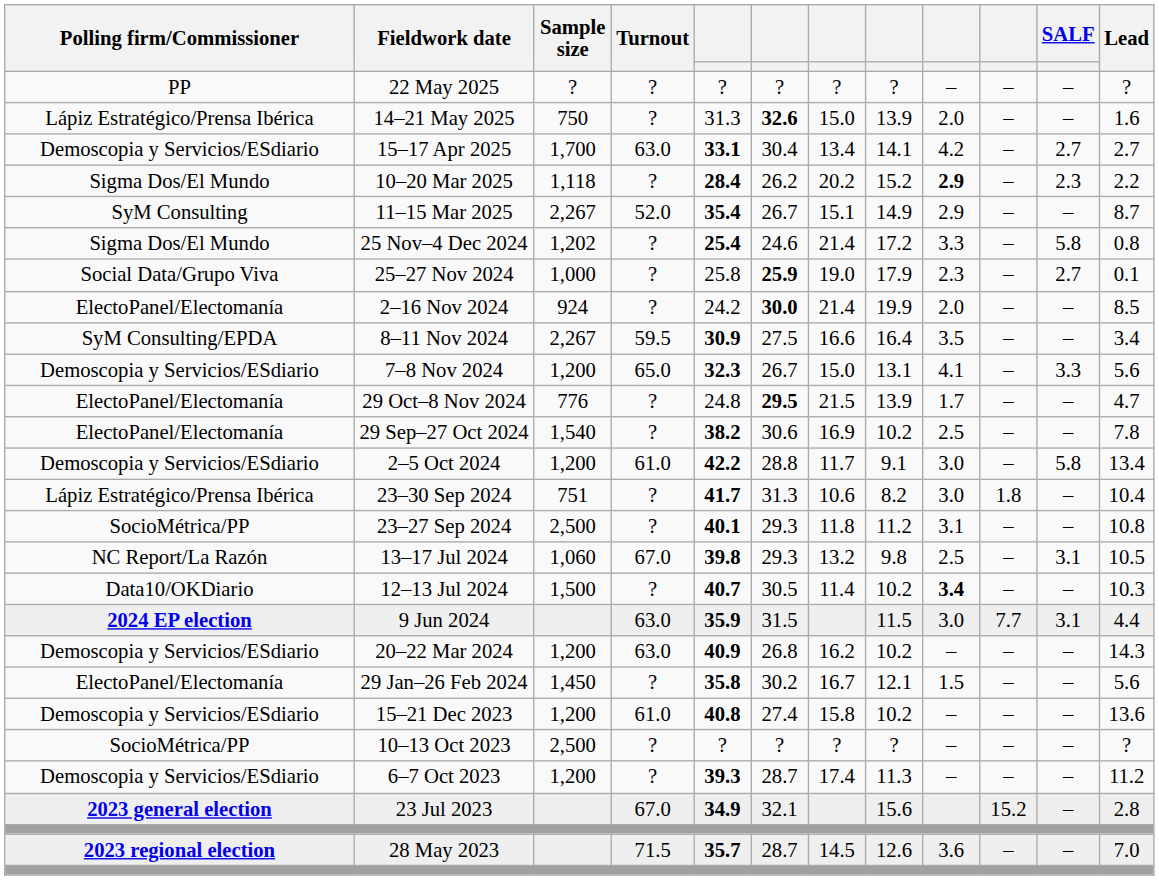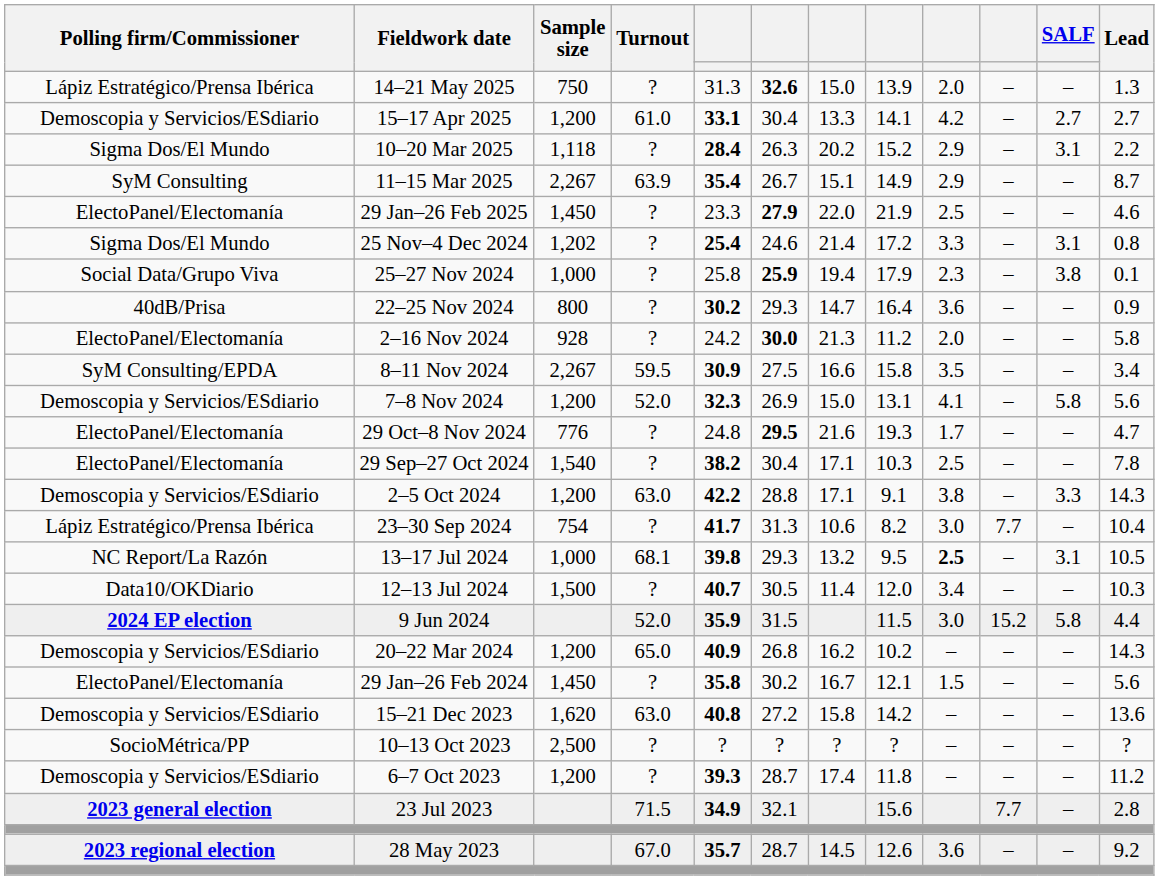- row: (179, 87)
(1127, 118) 1.6 -> (1127, 87) 1.3
(573, 149) 1,700 -> (573, 118) 1,200
(653, 149) 63.0 -> (653, 118) 61.0
(837, 149) 13.4 -> (837, 118) 13.3
(780, 181) 26.2 -> (780, 149) 26.3
(951, 181) bold -> (951, 149) normal
(1068, 181) 2.3 -> (1068, 149) 3.1
(653, 212) 52.0 -> (653, 181) 63.9
+ row: (179, 212)
(1068, 243) 5.8 -> (1068, 243) 3.1
(837, 275) 19.0 -> (837, 275) 19.4
(1068, 275) 2.7 -> (1068, 275) 3.8
+ row: (179, 306)
(573, 306) 924 -> (573, 338) 928
(837, 306) 21.4 -> (837, 338) 21.3
(894, 306) 19.9 -> (894, 338) 11.2
(1127, 306) 8.5 -> (1127, 338) 5.8
(894, 338) 16.4 -> (894, 369) 15.8
(653, 369) 65.0 -> (653, 400) 52.0
(780, 369) 26.7 -> (780, 400) 26.9
(1068, 369) 3.3 -> (1068, 400) 5.8
(837, 400) 21.5 -> (837, 432) 21.6
(894, 400) 13.9 -> (894, 432) 19.3
(780, 432) 30.6 -> (780, 463) 30.4
(837, 432) 16.9 -> (837, 463) 17.1
(894, 432) 10.2 -> (894, 463) 10.3
(653, 463) 61.0 -> (653, 494) 63.0
(837, 463) 11.7 -> (837, 494) 17.1
(951, 463) 3.0 -> (951, 494) 3.8
(1068, 463) 5.8 -> (1068, 494) 3.3
(1127, 463) 13.4 -> (1127, 494) 14.3
(573, 494) 751 -> (573, 526) 754
(1008, 494) 1.8 -> (1008, 526) 7.7
- row: (179, 526)
(573, 557) 1,060 -> (573, 557) 1,000
(653, 557) 67.0 -> (653, 557) 68.1
(894, 557) 9.8 -> (894, 557) 9.5
(951, 557) normal -> (951, 557) bold
(894, 588) 10.2 -> (894, 588) 12.0
(951, 588) bold -> (951, 588) normal
(653, 620) 63.0 -> (653, 620) 52.0
(1008, 620) 7.7 -> (1008, 620) 15.2
(1068, 620) 3.1 -> (1068, 620) 5.8
(653, 651) 63.0 -> (653, 651) 65.0
(573, 714) 1,200 -> (573, 714) 1,620
(653, 714) 61.0 -> (653, 714) 63.0
(780, 714) 27.4 -> (780, 714) 27.2
(894, 714) 10.2 -> (894, 714) 14.2
(894, 777) 11.3 -> (894, 777) 11.8
(653, 808) 67.0 -> (653, 808) 71.5
(1008, 808) 15.2 -> (1008, 808) 7.7
(653, 849) 71.5 -> (653, 849) 67.0
(1127, 849) 7.0 -> (1127, 849) 9.2
